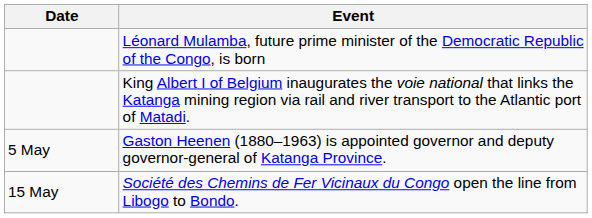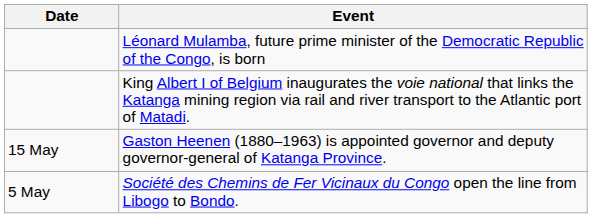(29, 150) 5 May -> (33, 150) 15 May
(33, 191) 15 May -> (29, 191) 5 May
